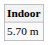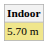(23, 31) no background -> (23, 31) khaki background
